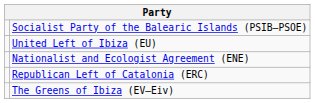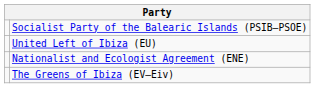- row: (110, 75)
